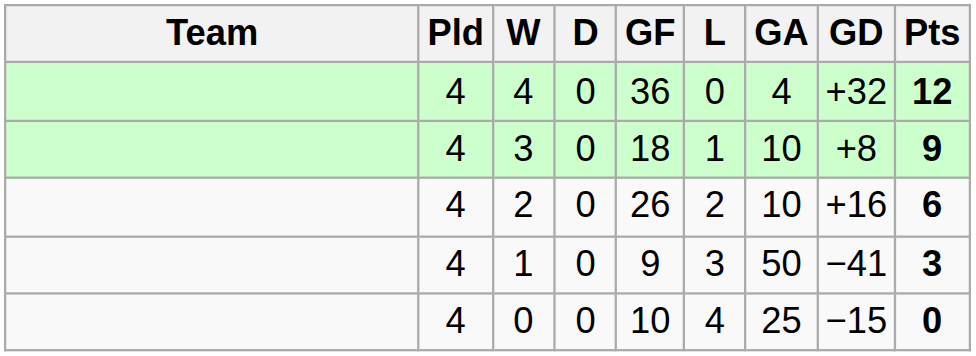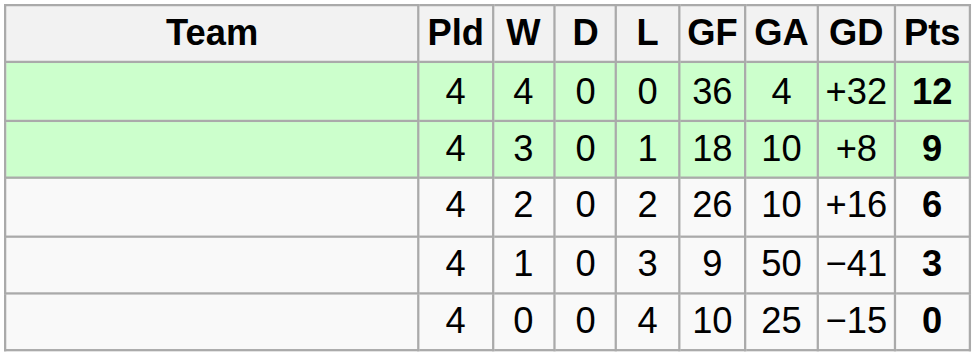columns swapped: (715, 33) <-> (650, 33)
